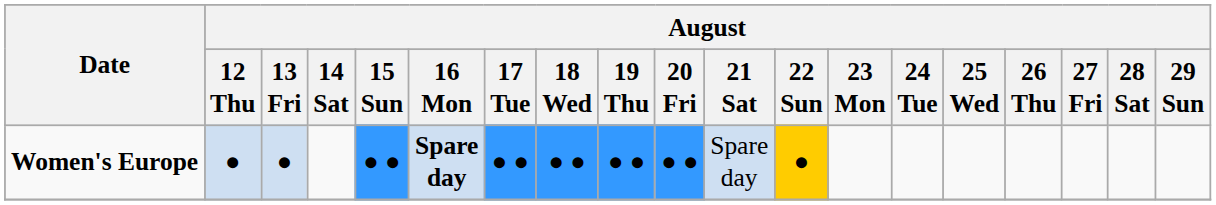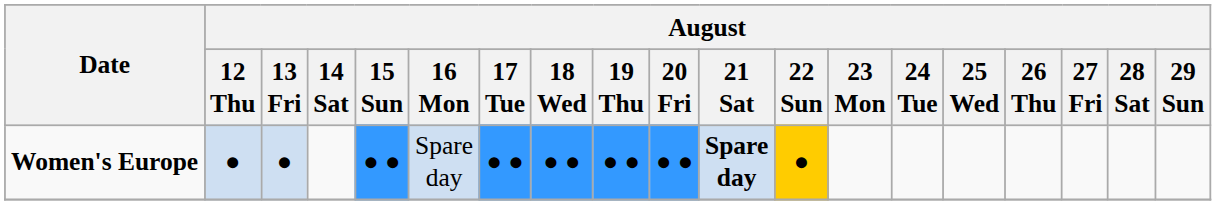(447, 162) bold -> (444, 162) normal
(739, 162) normal -> (737, 162) bold
